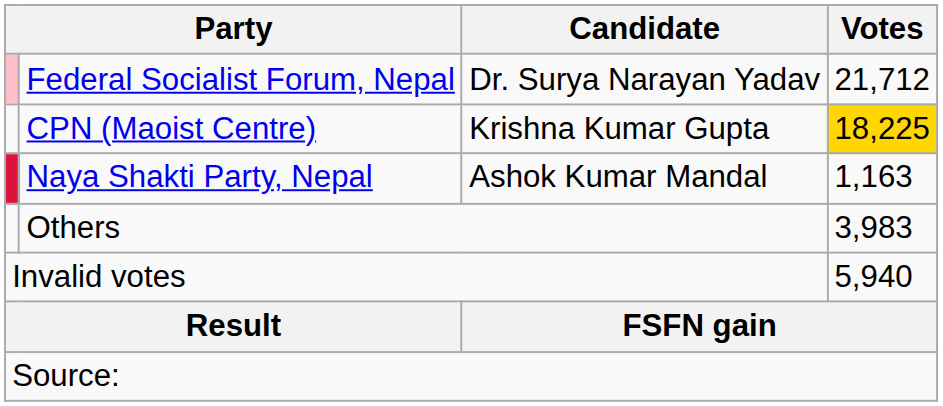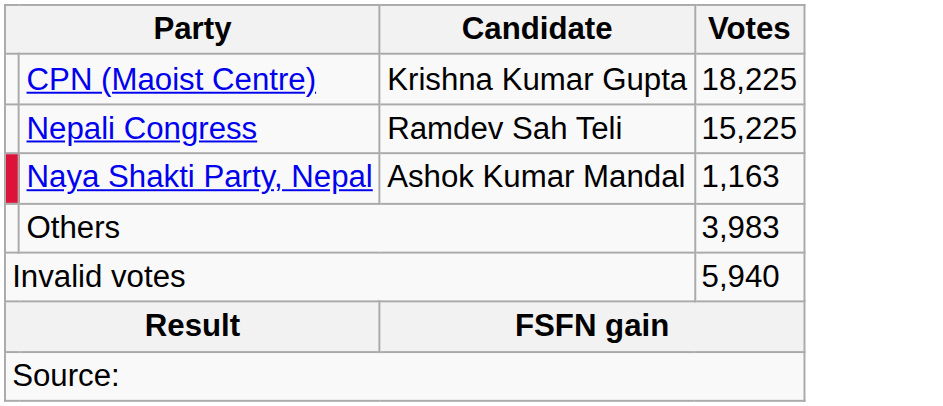- row: (241, 78)
(882, 128) gold background -> (749, 78) no background
+ row: (142, 128)
